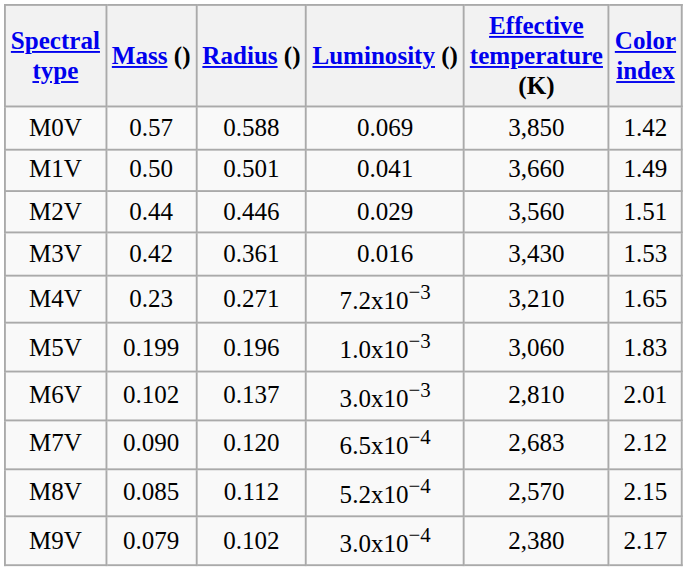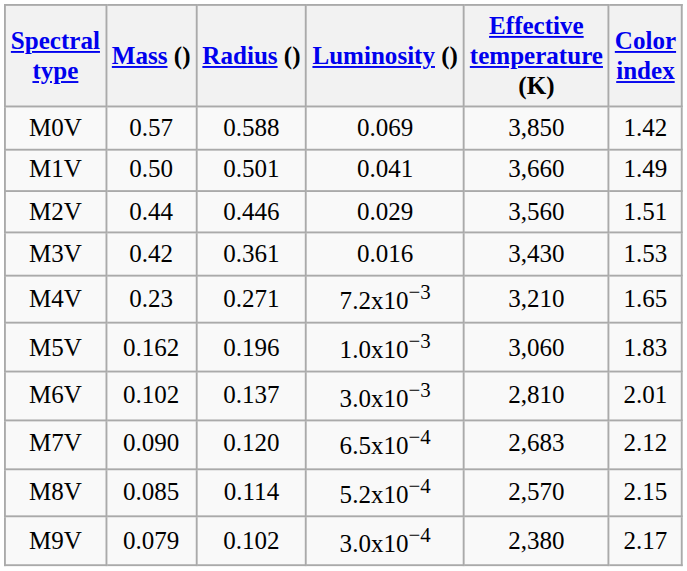(151, 347) 0.199 -> (151, 347) 0.162
(251, 492) 0.112 -> (251, 492) 0.114
